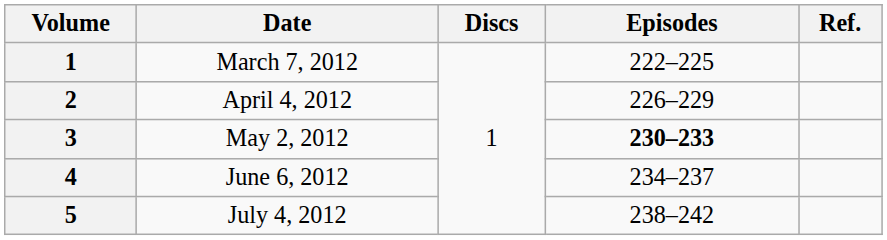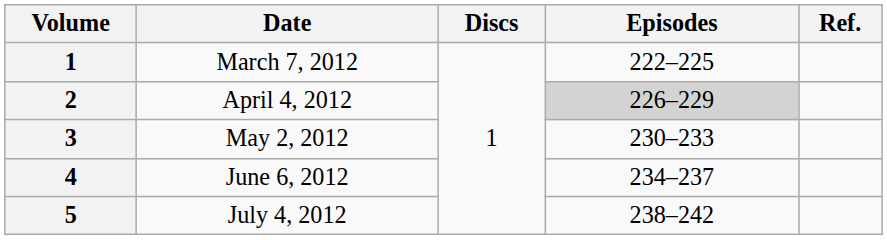(672, 100) no background -> (672, 100) lightgrey background
(672, 138) bold -> (672, 138) normal
